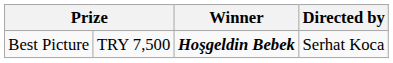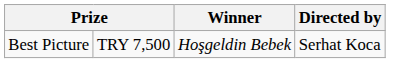(236, 44) bold -> (235, 44) normal
